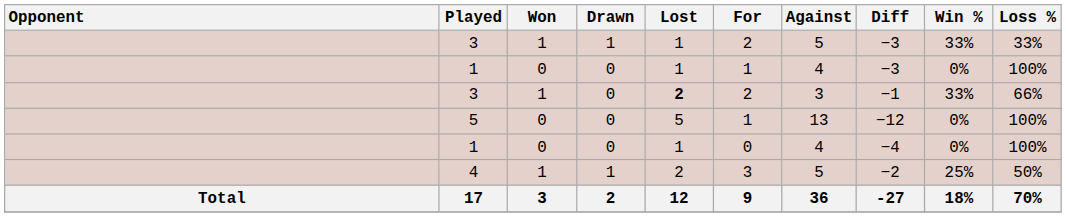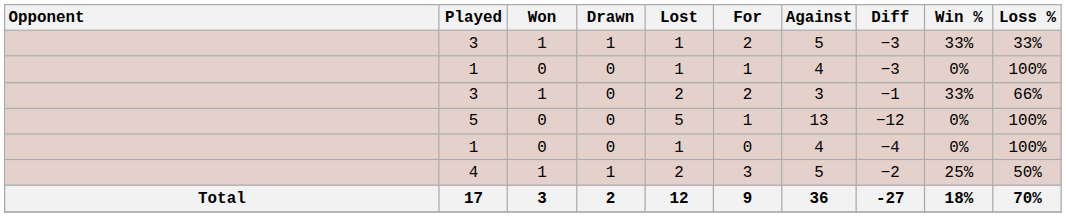(679, 95) bold -> (679, 95) normal
